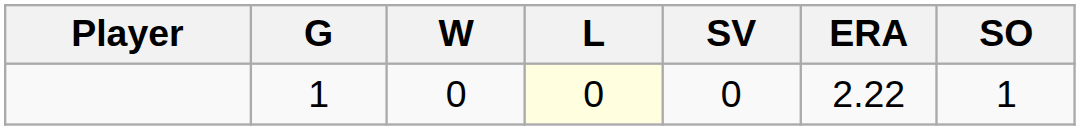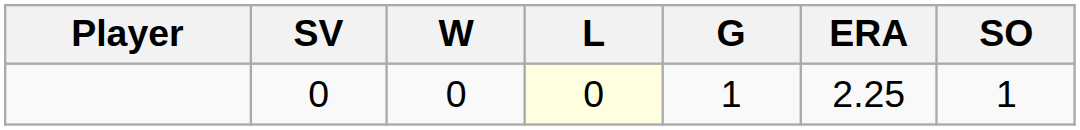columns swapped: (319, 34) <-> (731, 34)
(869, 93) 2.22 -> (869, 93) 2.25
